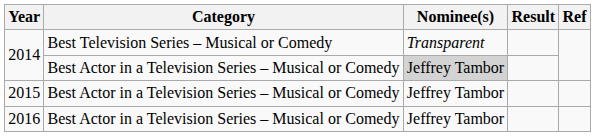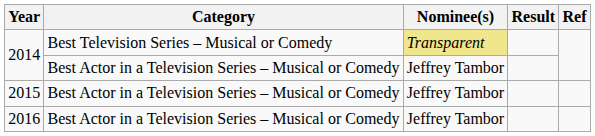(446, 42) no background -> (446, 42) khaki background
(456, 67) lightgrey background -> (456, 67) no background
